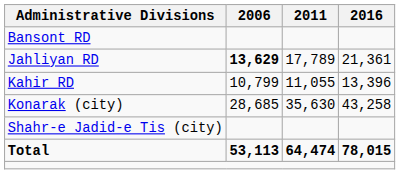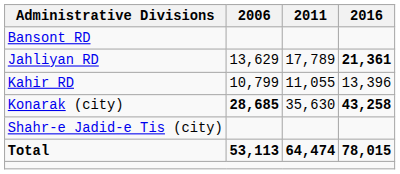(254, 61) bold -> (254, 61) normal
(367, 61) normal -> (367, 61) bold
(254, 106) normal -> (254, 106) bold
(367, 106) normal -> (367, 106) bold
